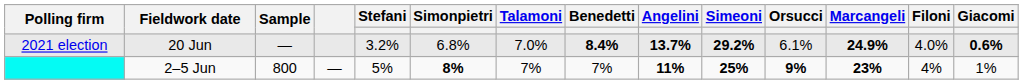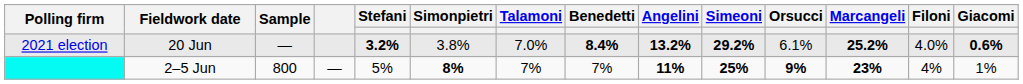(382, 45) normal -> (382, 45) bold
(453, 45) 6.8% -> (453, 45) 3.8%
(670, 45) 13.7% -> (670, 45) 13.2%
(867, 45) 24.9% -> (867, 45) 25.2%
